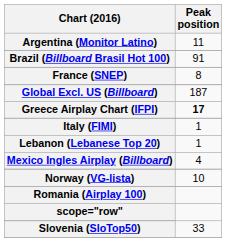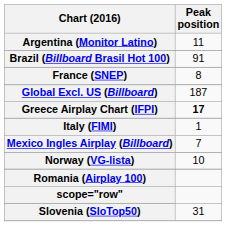- row: (90, 144)
(198, 161) 4 -> (198, 144) 7
(198, 229) 33 -> (198, 212) 31
